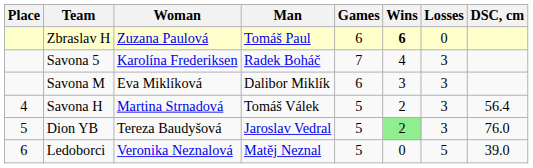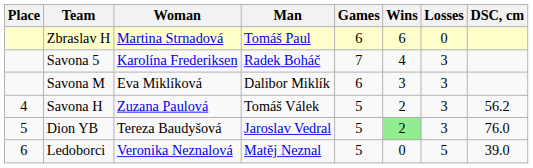(163, 38) Zuzana Paulová -> (170, 38) Martina Strnadová
(402, 38) bold -> (402, 38) normal
(170, 106) Martina Strnadová -> (163, 106) Zuzana Paulová
(497, 106) 56.4 -> (497, 106) 56.2
